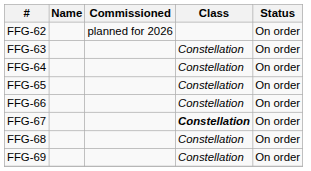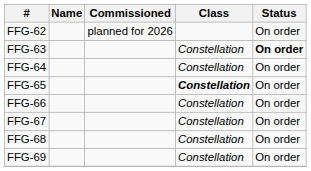(278, 49) normal -> (279, 49) bold
(211, 85) normal -> (214, 85) bold
(214, 121) bold -> (211, 121) normal
